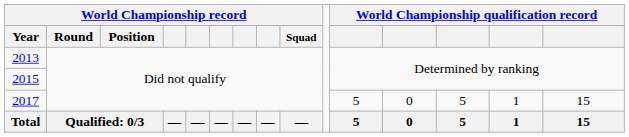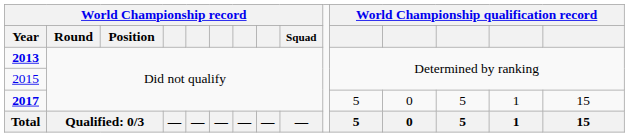(26, 57) normal -> (26, 57) bold
(26, 100) normal -> (26, 100) bold
